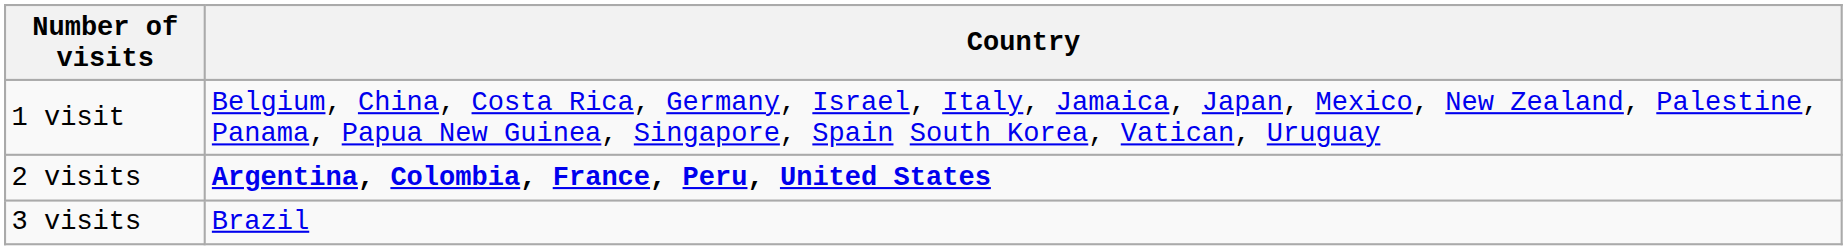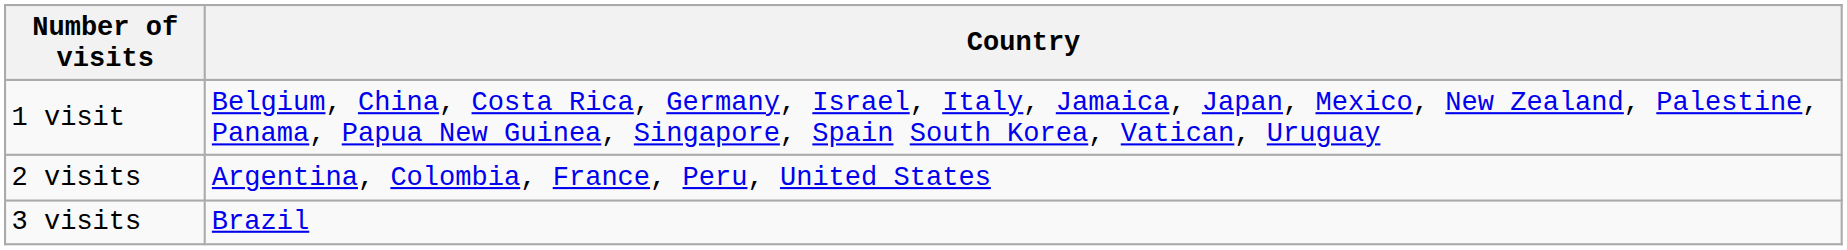(601, 178) bold -> (601, 178) normal
